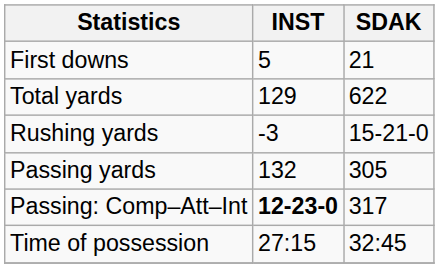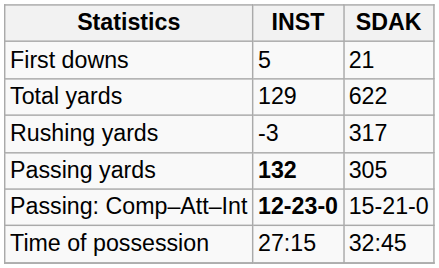(389, 133) 15-21-0 -> (368, 133) 317
(277, 170) normal -> (277, 170) bold
(368, 207) 317 -> (389, 207) 15-21-0
